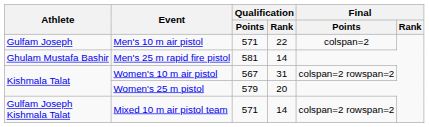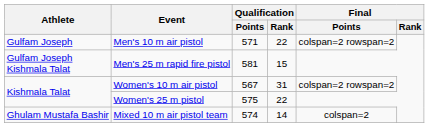(346, 43) colspan=2 -> (346, 43) colspan=2 rowspan=2
(58, 58) Ghulam Mustafa Bashir -> (40, 63) Gulfam Joseph Kishmala Talat
(282, 58) 14 -> (282, 63) 15
(250, 89) 579 -> (250, 100) 575
(282, 89) 20 -> (282, 100) 22
(40, 110) Gulfam Joseph Kishmala Talat -> (58, 115) Ghulam Mustafa Bashir
(250, 110) 571 -> (250, 115) 574
(346, 110) colspan=2 rowspan=2 -> (346, 115) colspan=2
